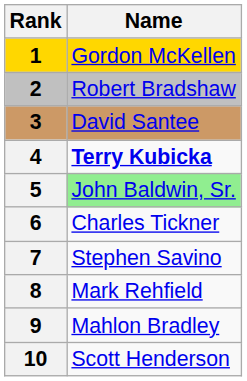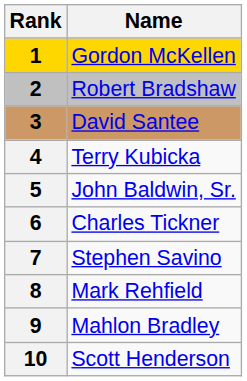(142, 156) bold -> (136, 156) normal
(154, 190) lightgreen background -> (154, 190) no background
